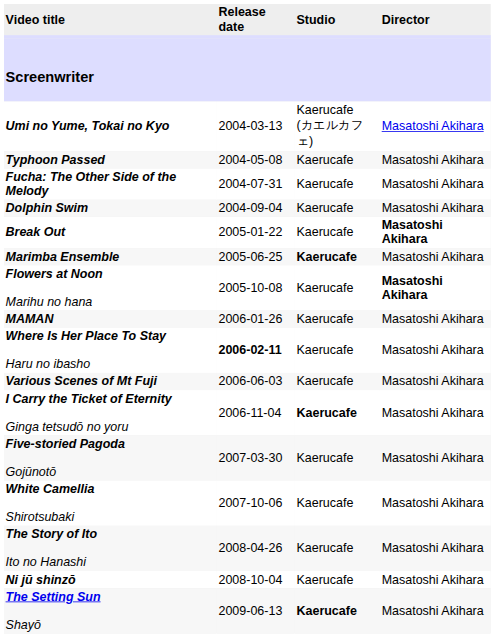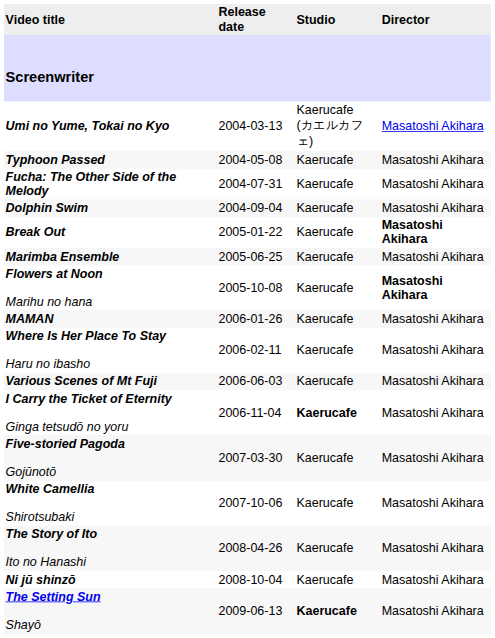(327, 257) bold -> (325, 257) normal
(250, 350) bold -> (250, 350) normal
